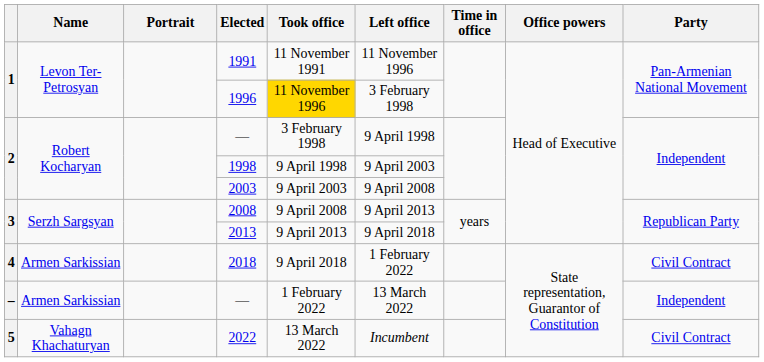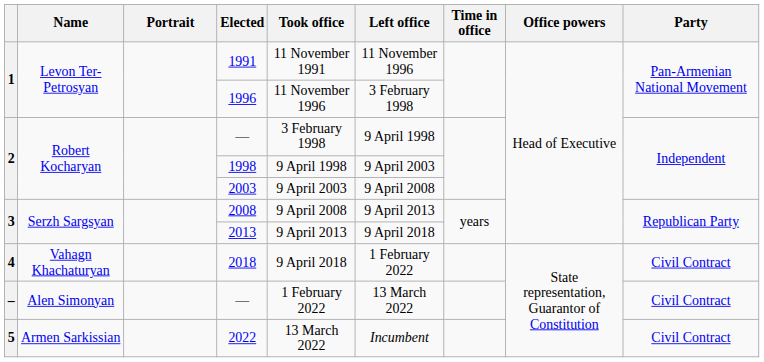(311, 98) gold background -> (311, 98) no background
(71, 262) Armen Sarkissian -> (71, 262) Vahagn Khachaturyan
(71, 300) Armen Sarkissian -> (71, 300) Alen Simonyan
(691, 300) Independent -> (691, 300) Civil Contract
(71, 338) Vahagn Khachaturyan -> (71, 338) Armen Sarkissian
